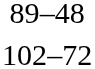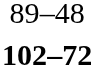(47, 55) normal -> (47, 55) bold
